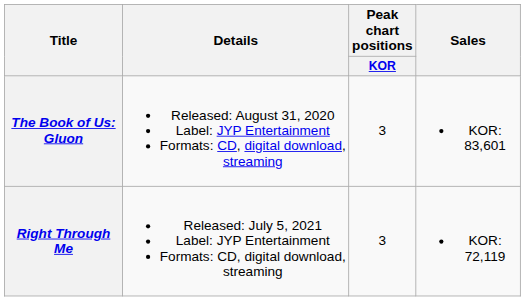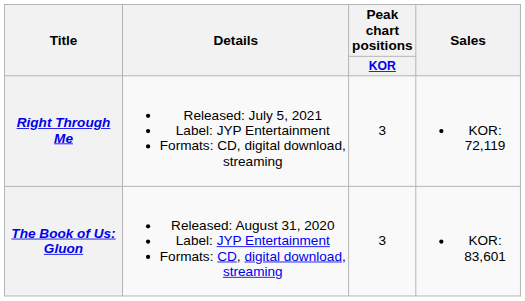rows swapped: (64, 130) <-> (64, 240)
